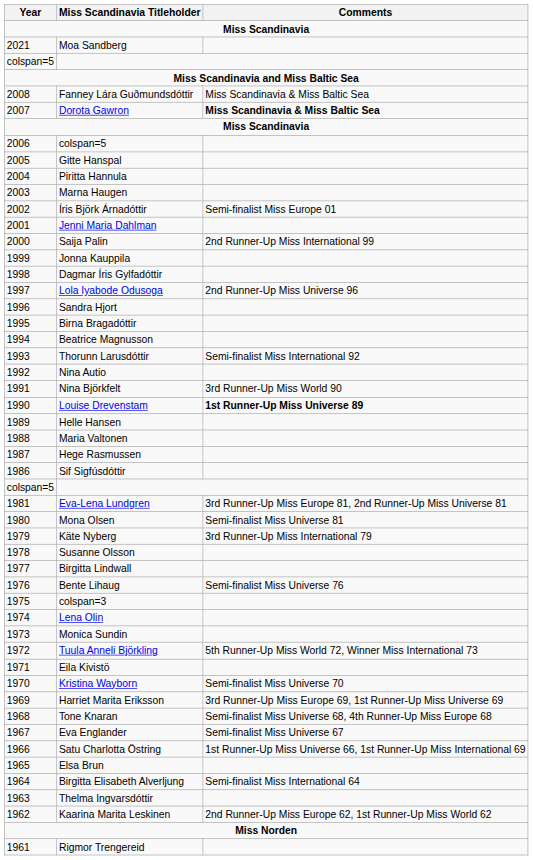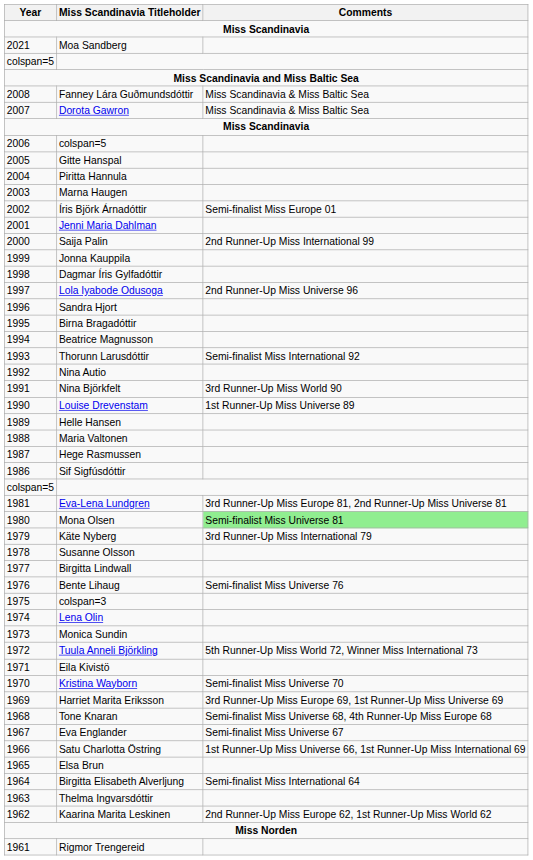(293, 111) bold -> (287, 111) normal
(284, 405) bold -> (280, 405) normal
(274, 520) no background -> (274, 520) lightgreen background
